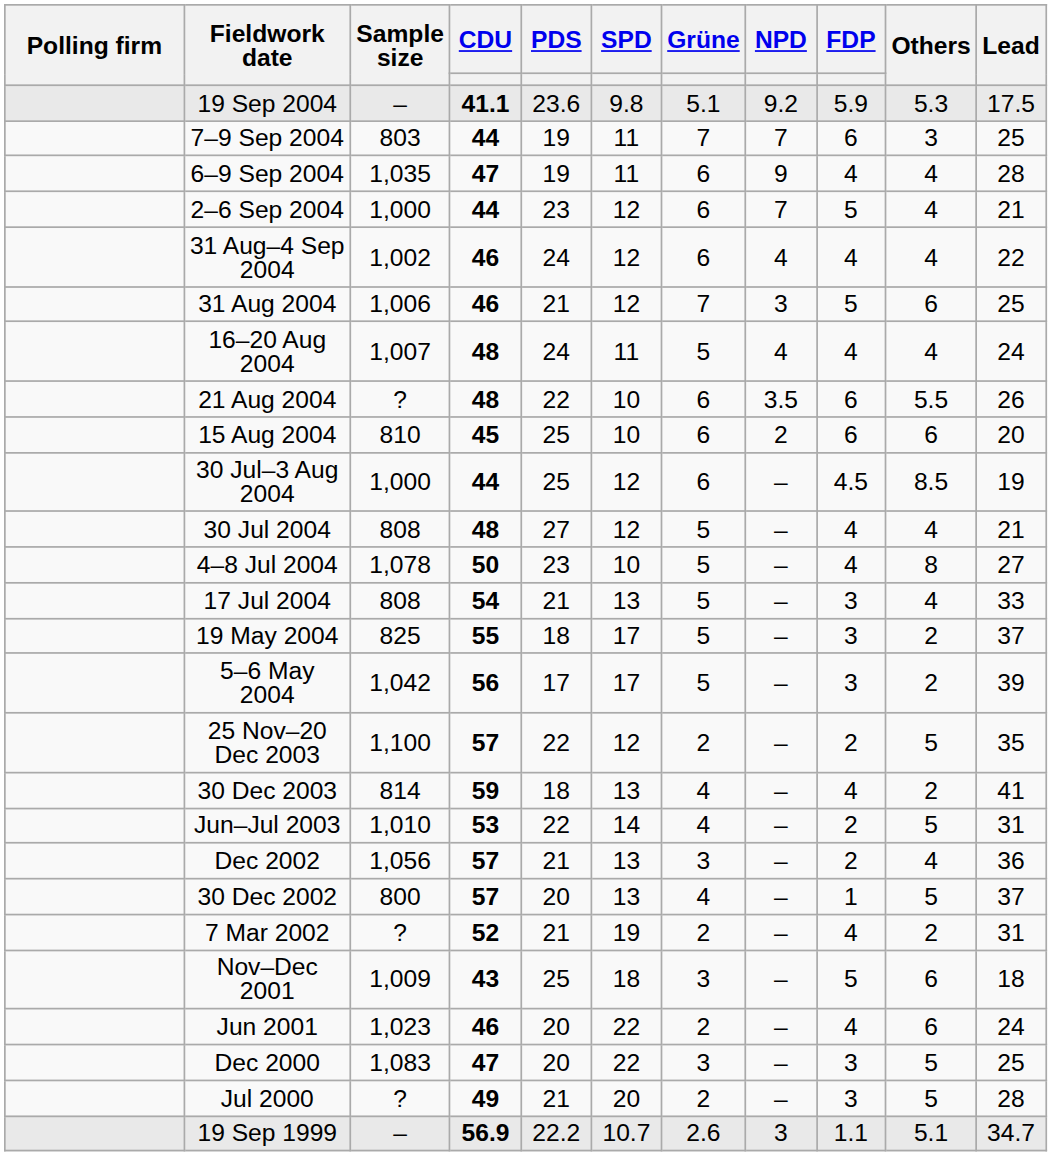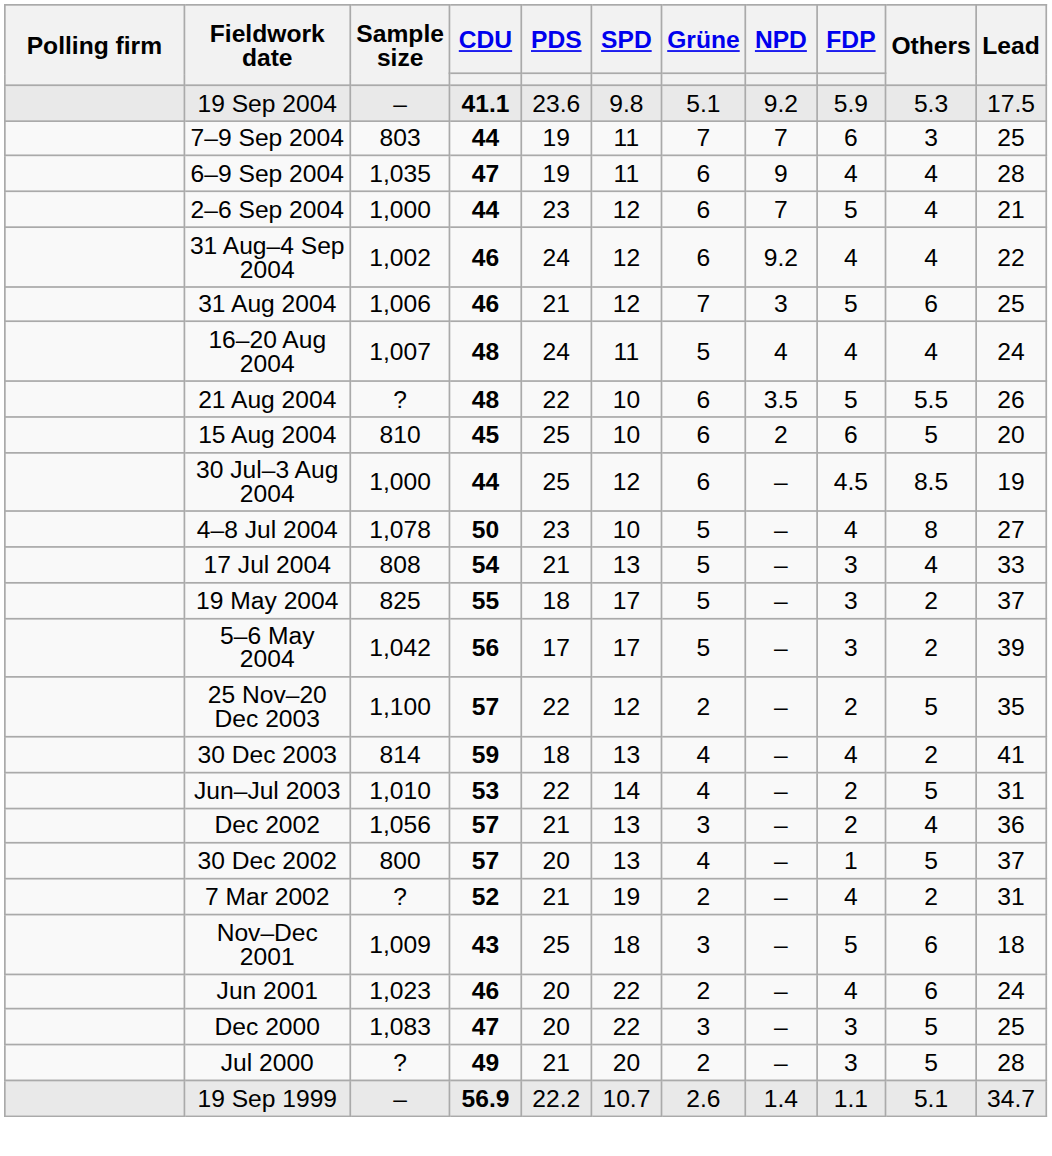(781, 257) 4 -> (781, 257) 9.2
(851, 399) 6 -> (851, 399) 5
(931, 435) 6 -> (931, 435) 5
- row: (267, 530)
(781, 1134) 3 -> (781, 1098) 1.4
